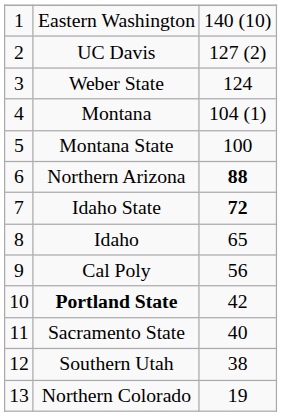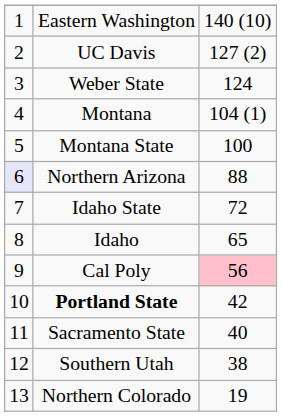(19, 176) no background -> (19, 176) lavender background
(238, 176) bold -> (238, 176) normal
(238, 208) bold -> (238, 208) normal
(238, 270) no background -> (238, 270) pink background
